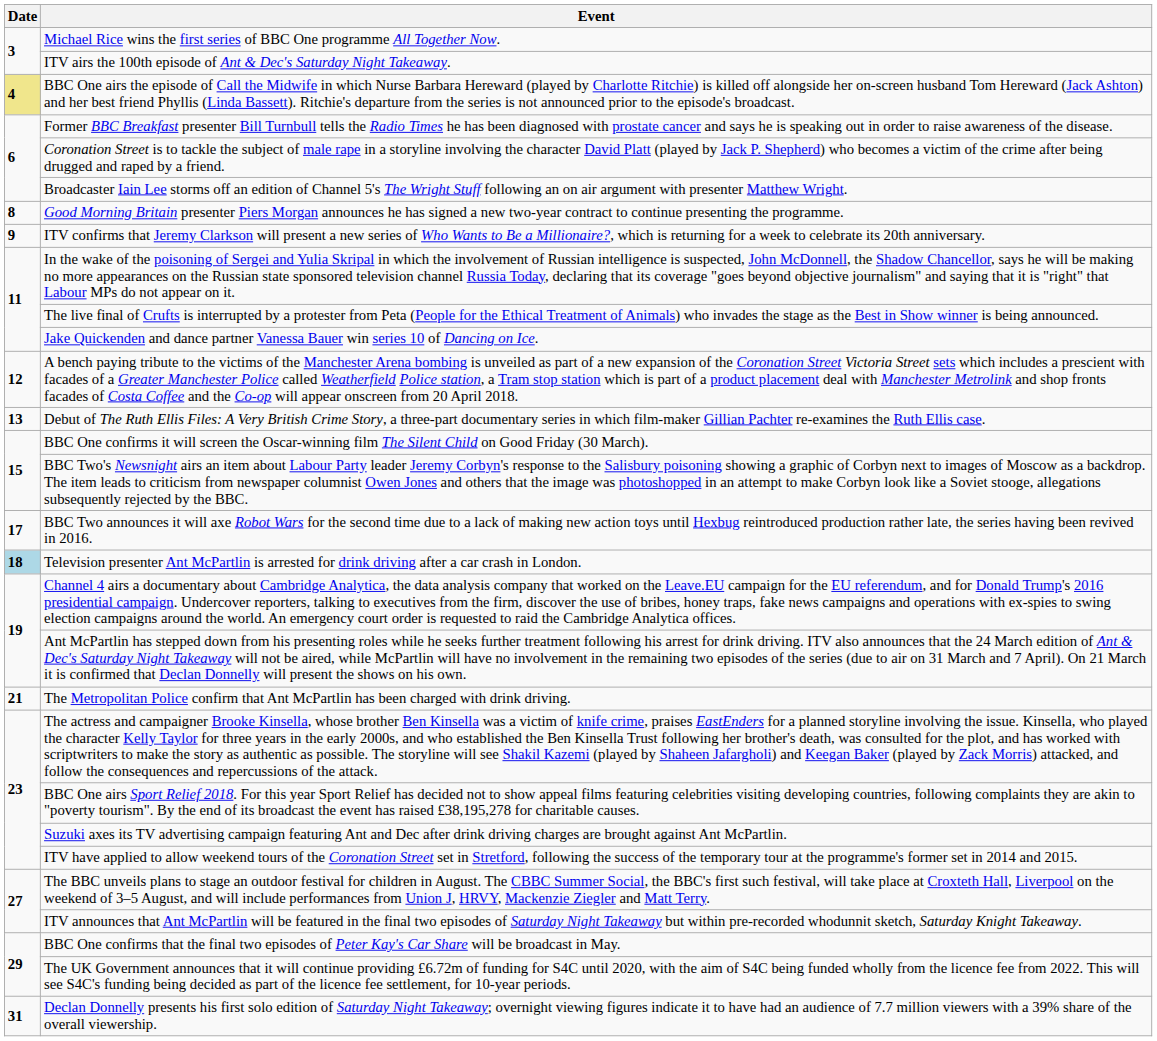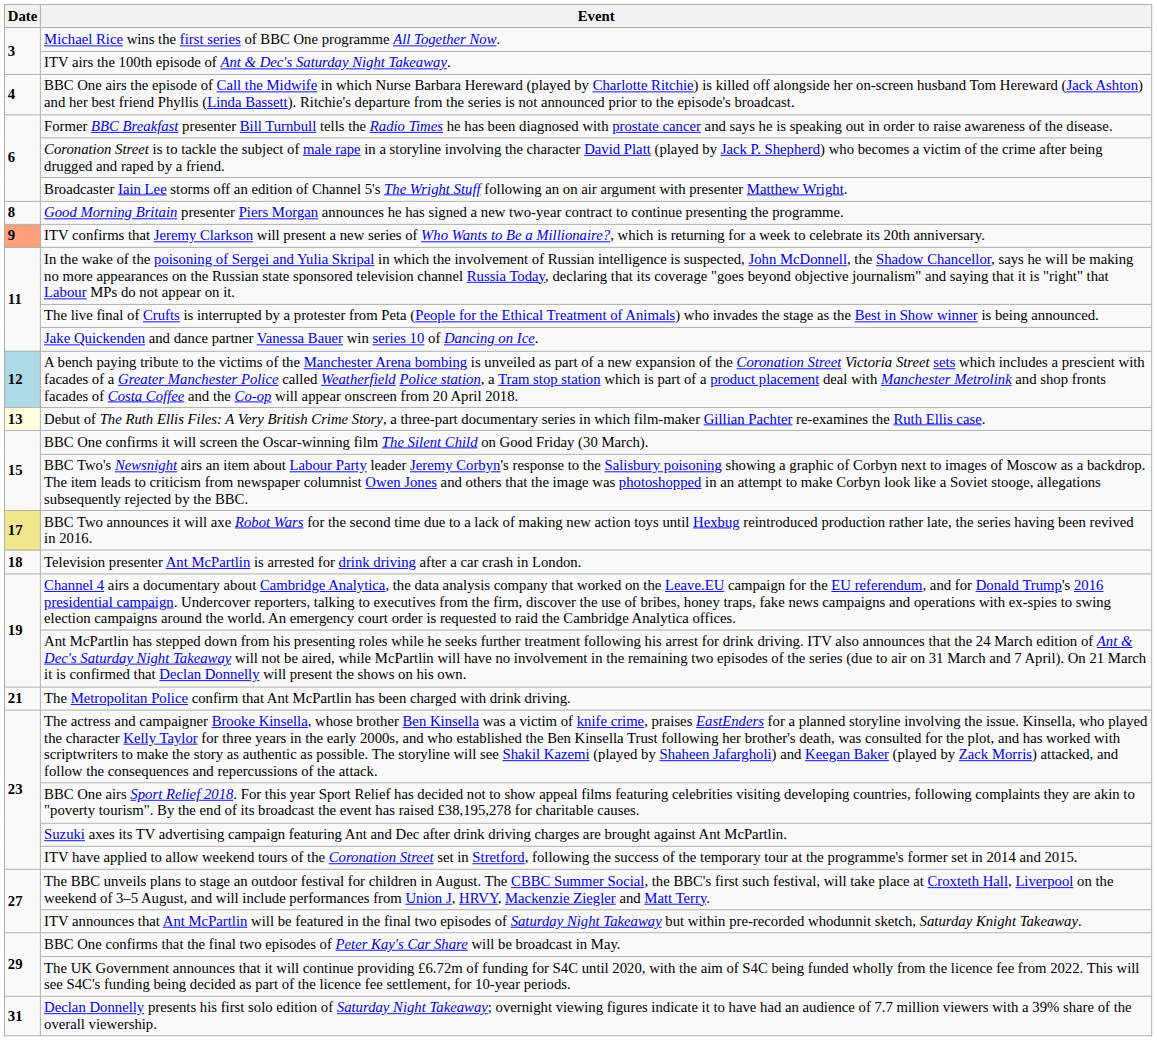(12, 94) khaki background -> (12, 94) no background
(12, 236) no background -> (12, 236) lightsalmon background
(15, 379) no background -> (15, 379) lightblue background
(15, 419) no background -> (15, 419) lightyellow background
(15, 530) no background -> (15, 530) khaki background
(15, 562) lightblue background -> (15, 562) no background
